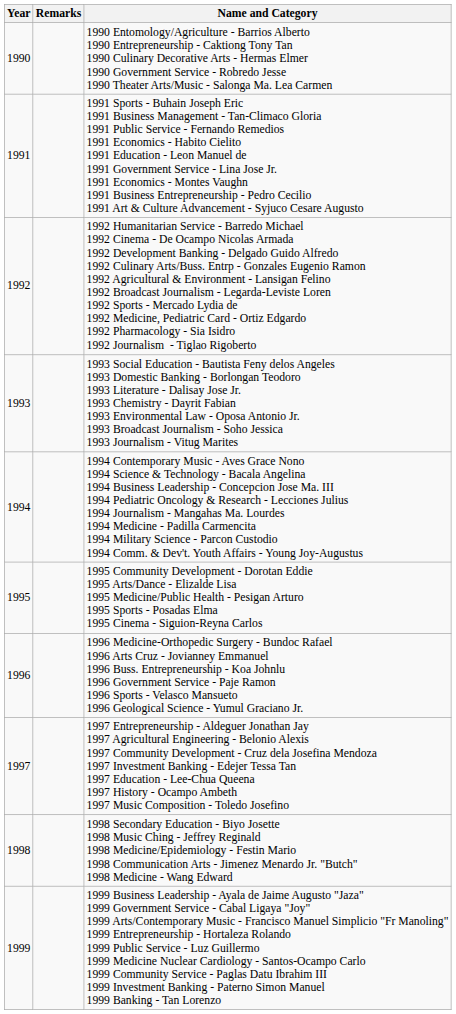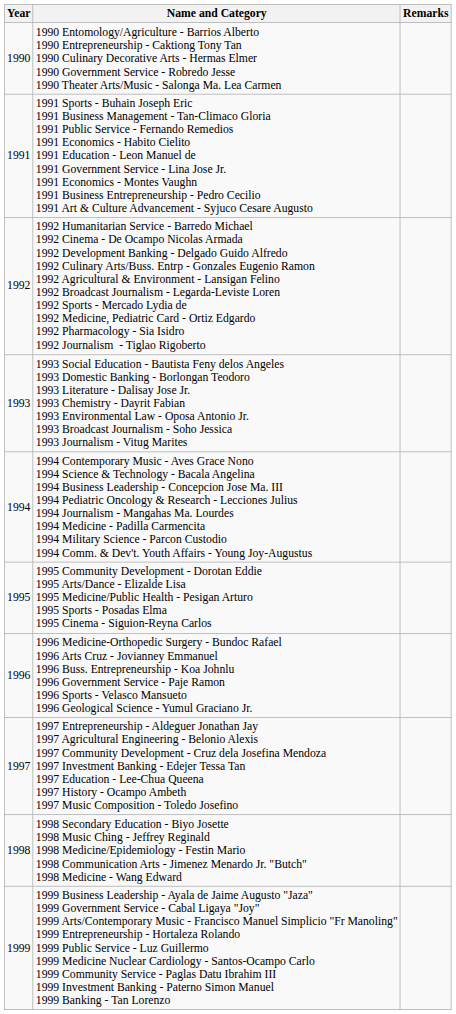columns swapped: (268, 13) <-> (59, 13)
